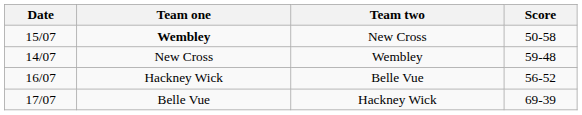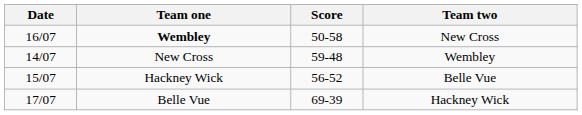columns swapped: (540, 15) <-> (397, 15)
(41, 36) 15/07 -> (41, 36) 16/07
(41, 78) 16/07 -> (41, 78) 15/07
